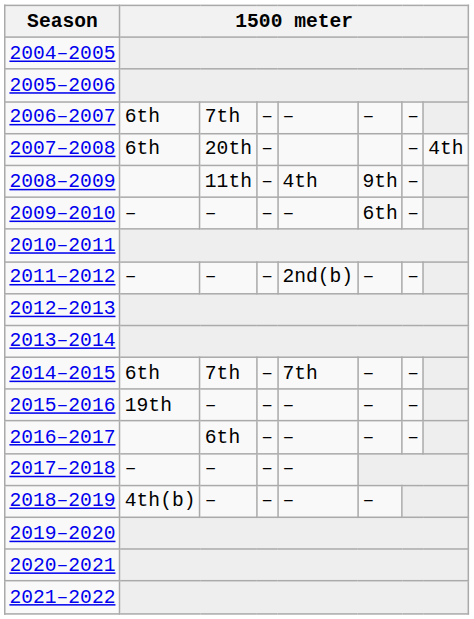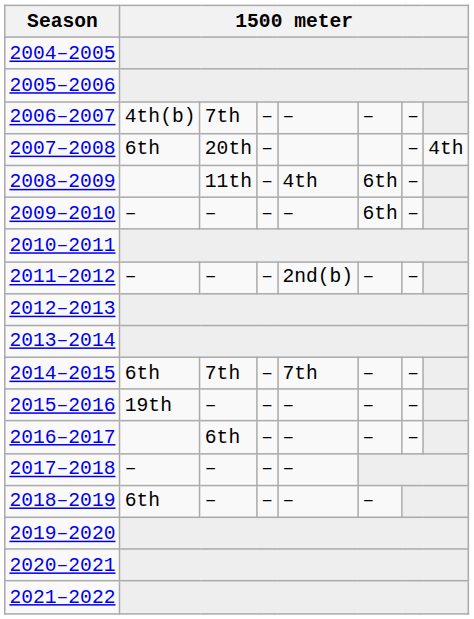(142, 117) 6th -> (160, 117) 4th(b)
(380, 181) 9th -> (380, 181) 6th
(160, 501) 4th(b) -> (142, 501) 6th
